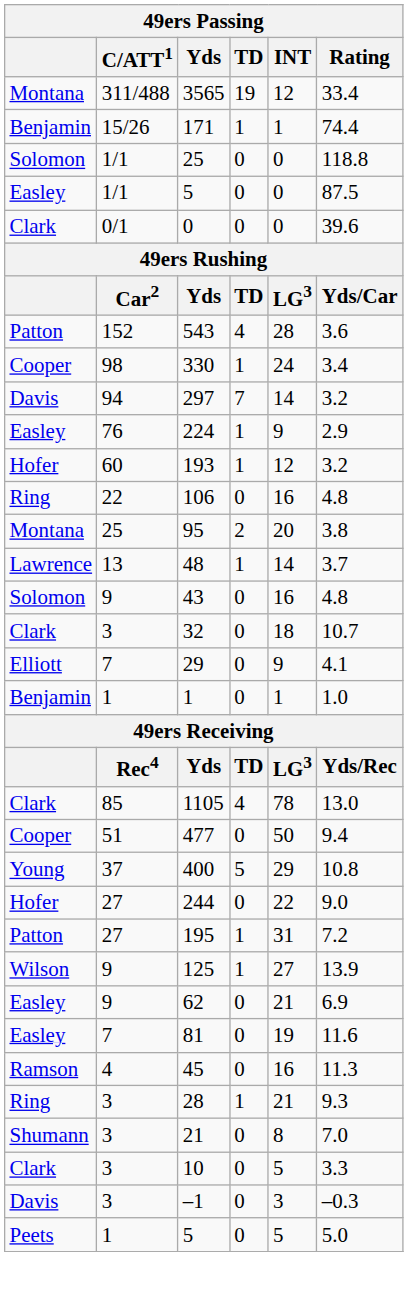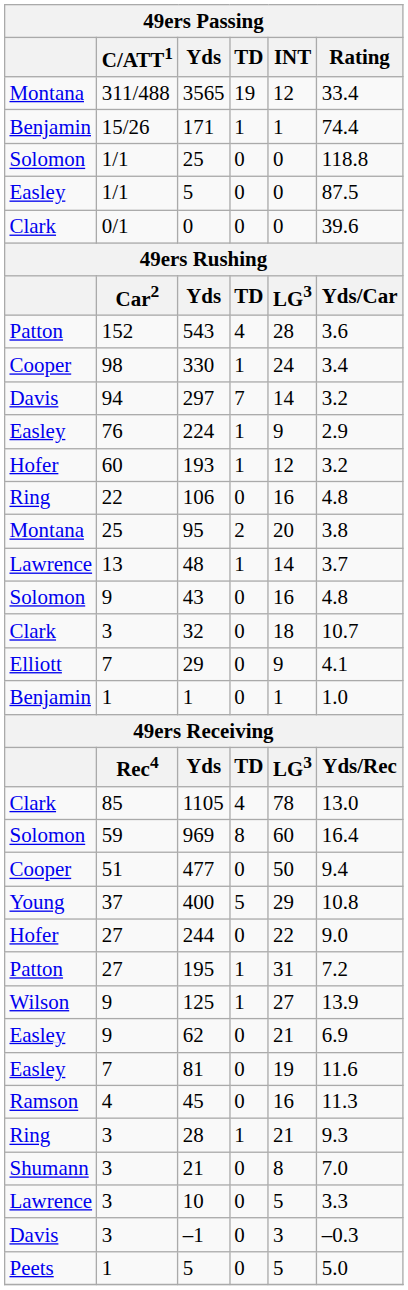+ row: (112, 835)
(33, 1168) Clark -> (51, 1201) Lawrence
